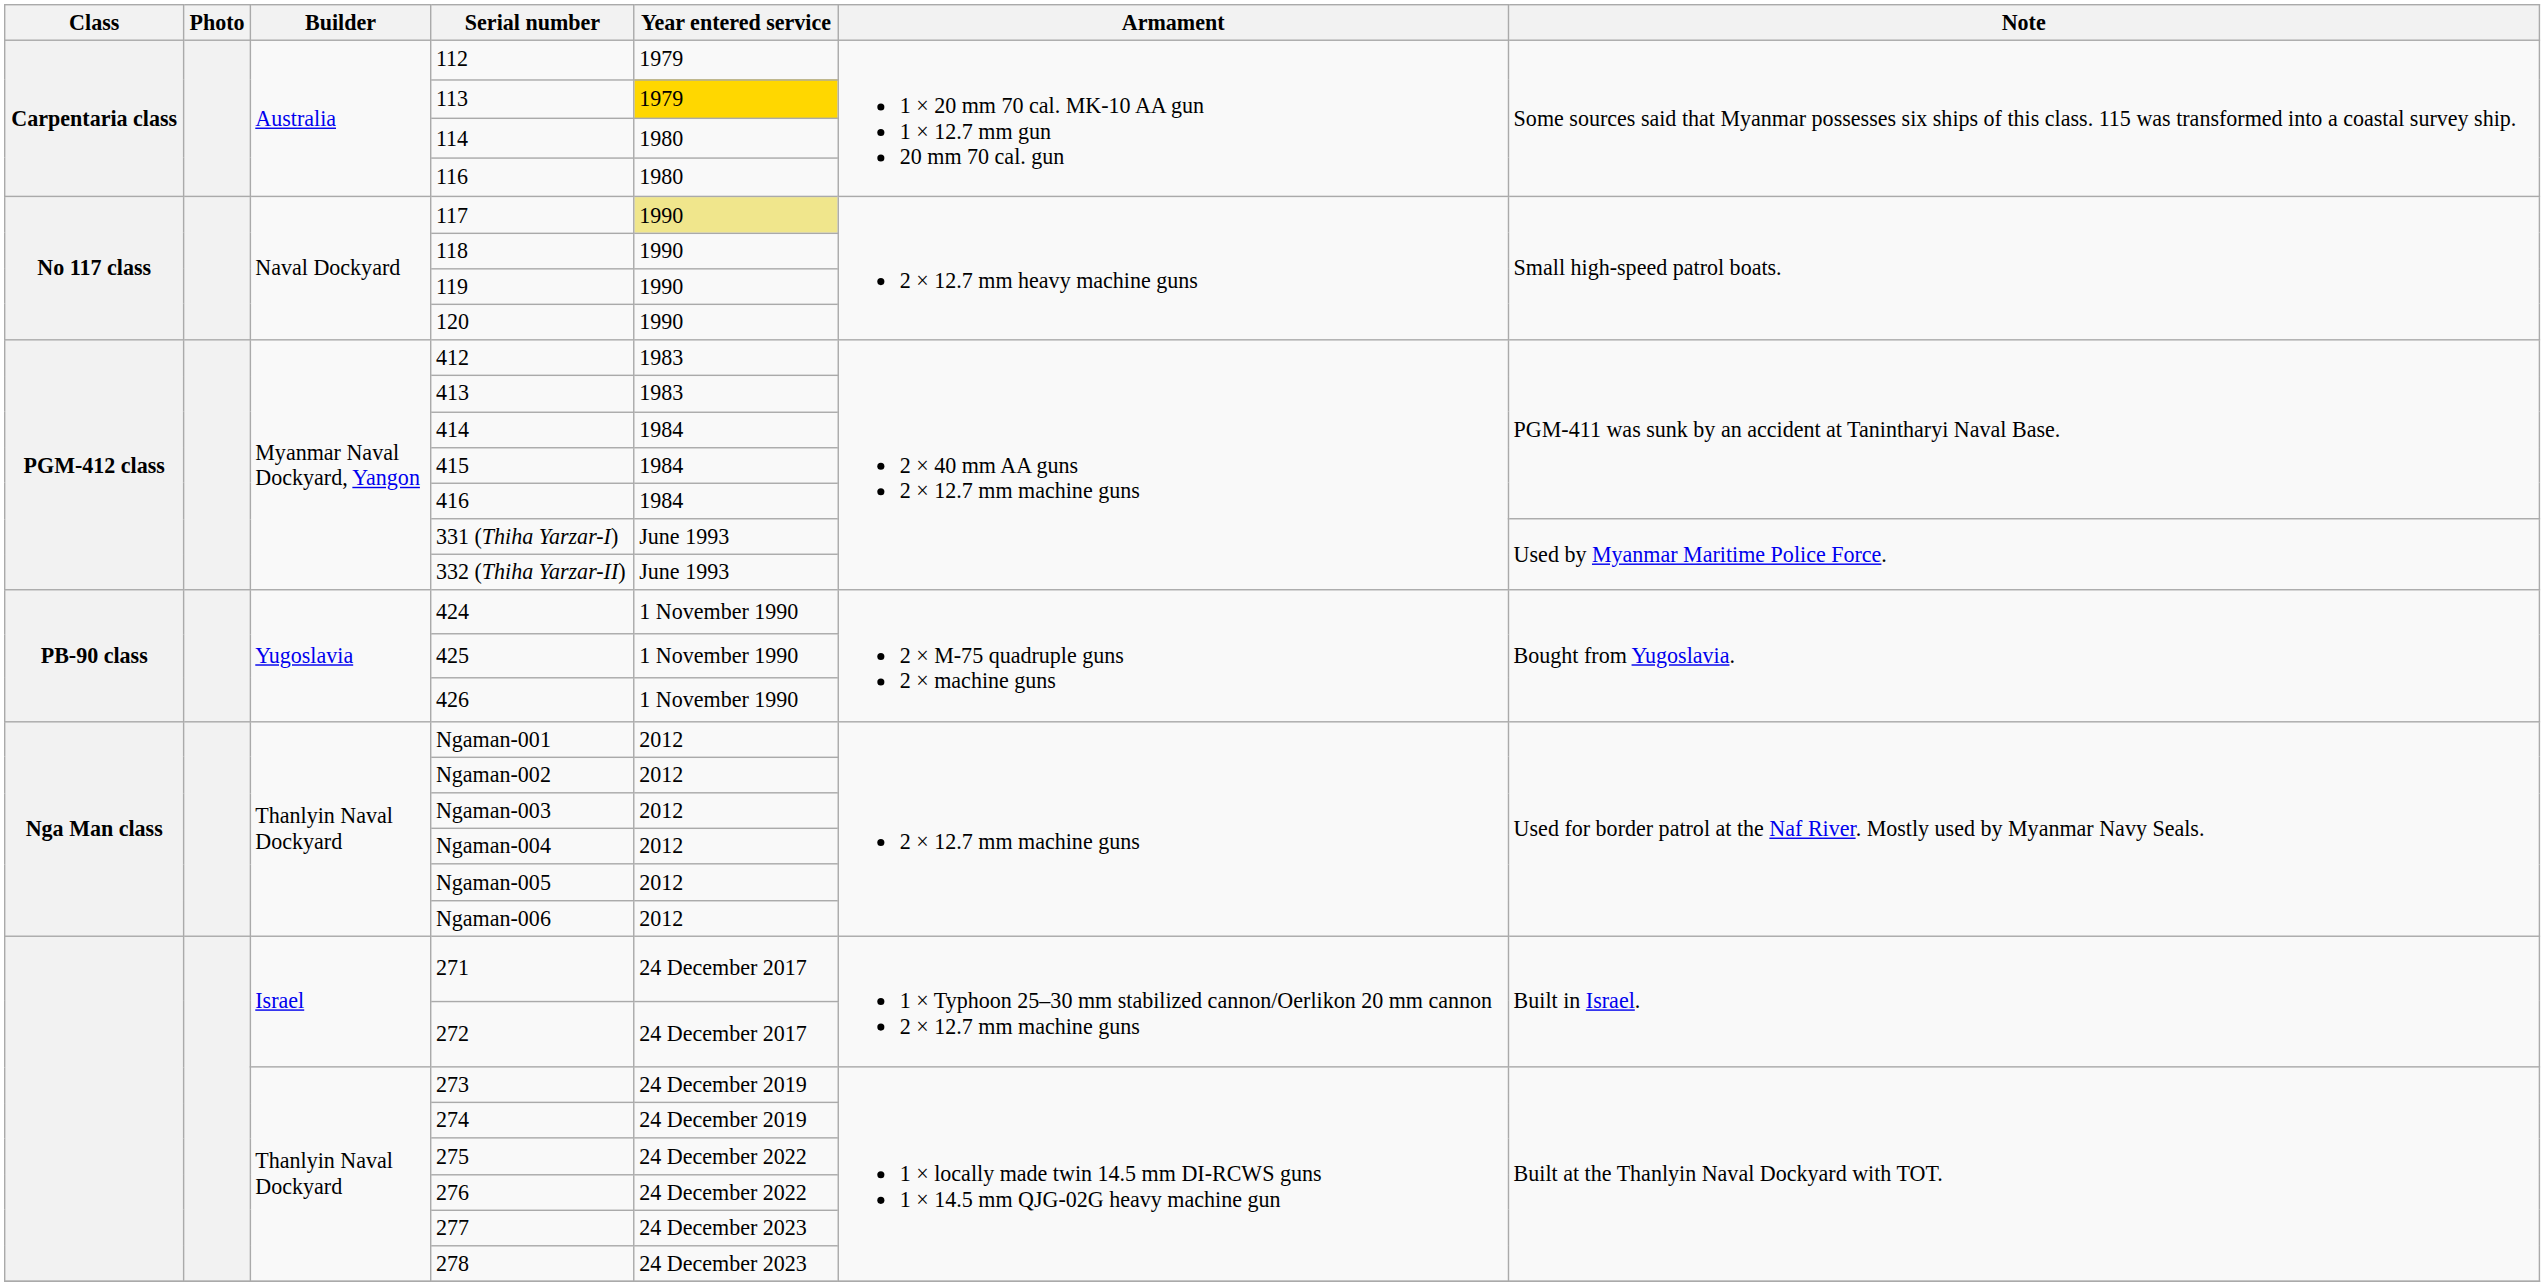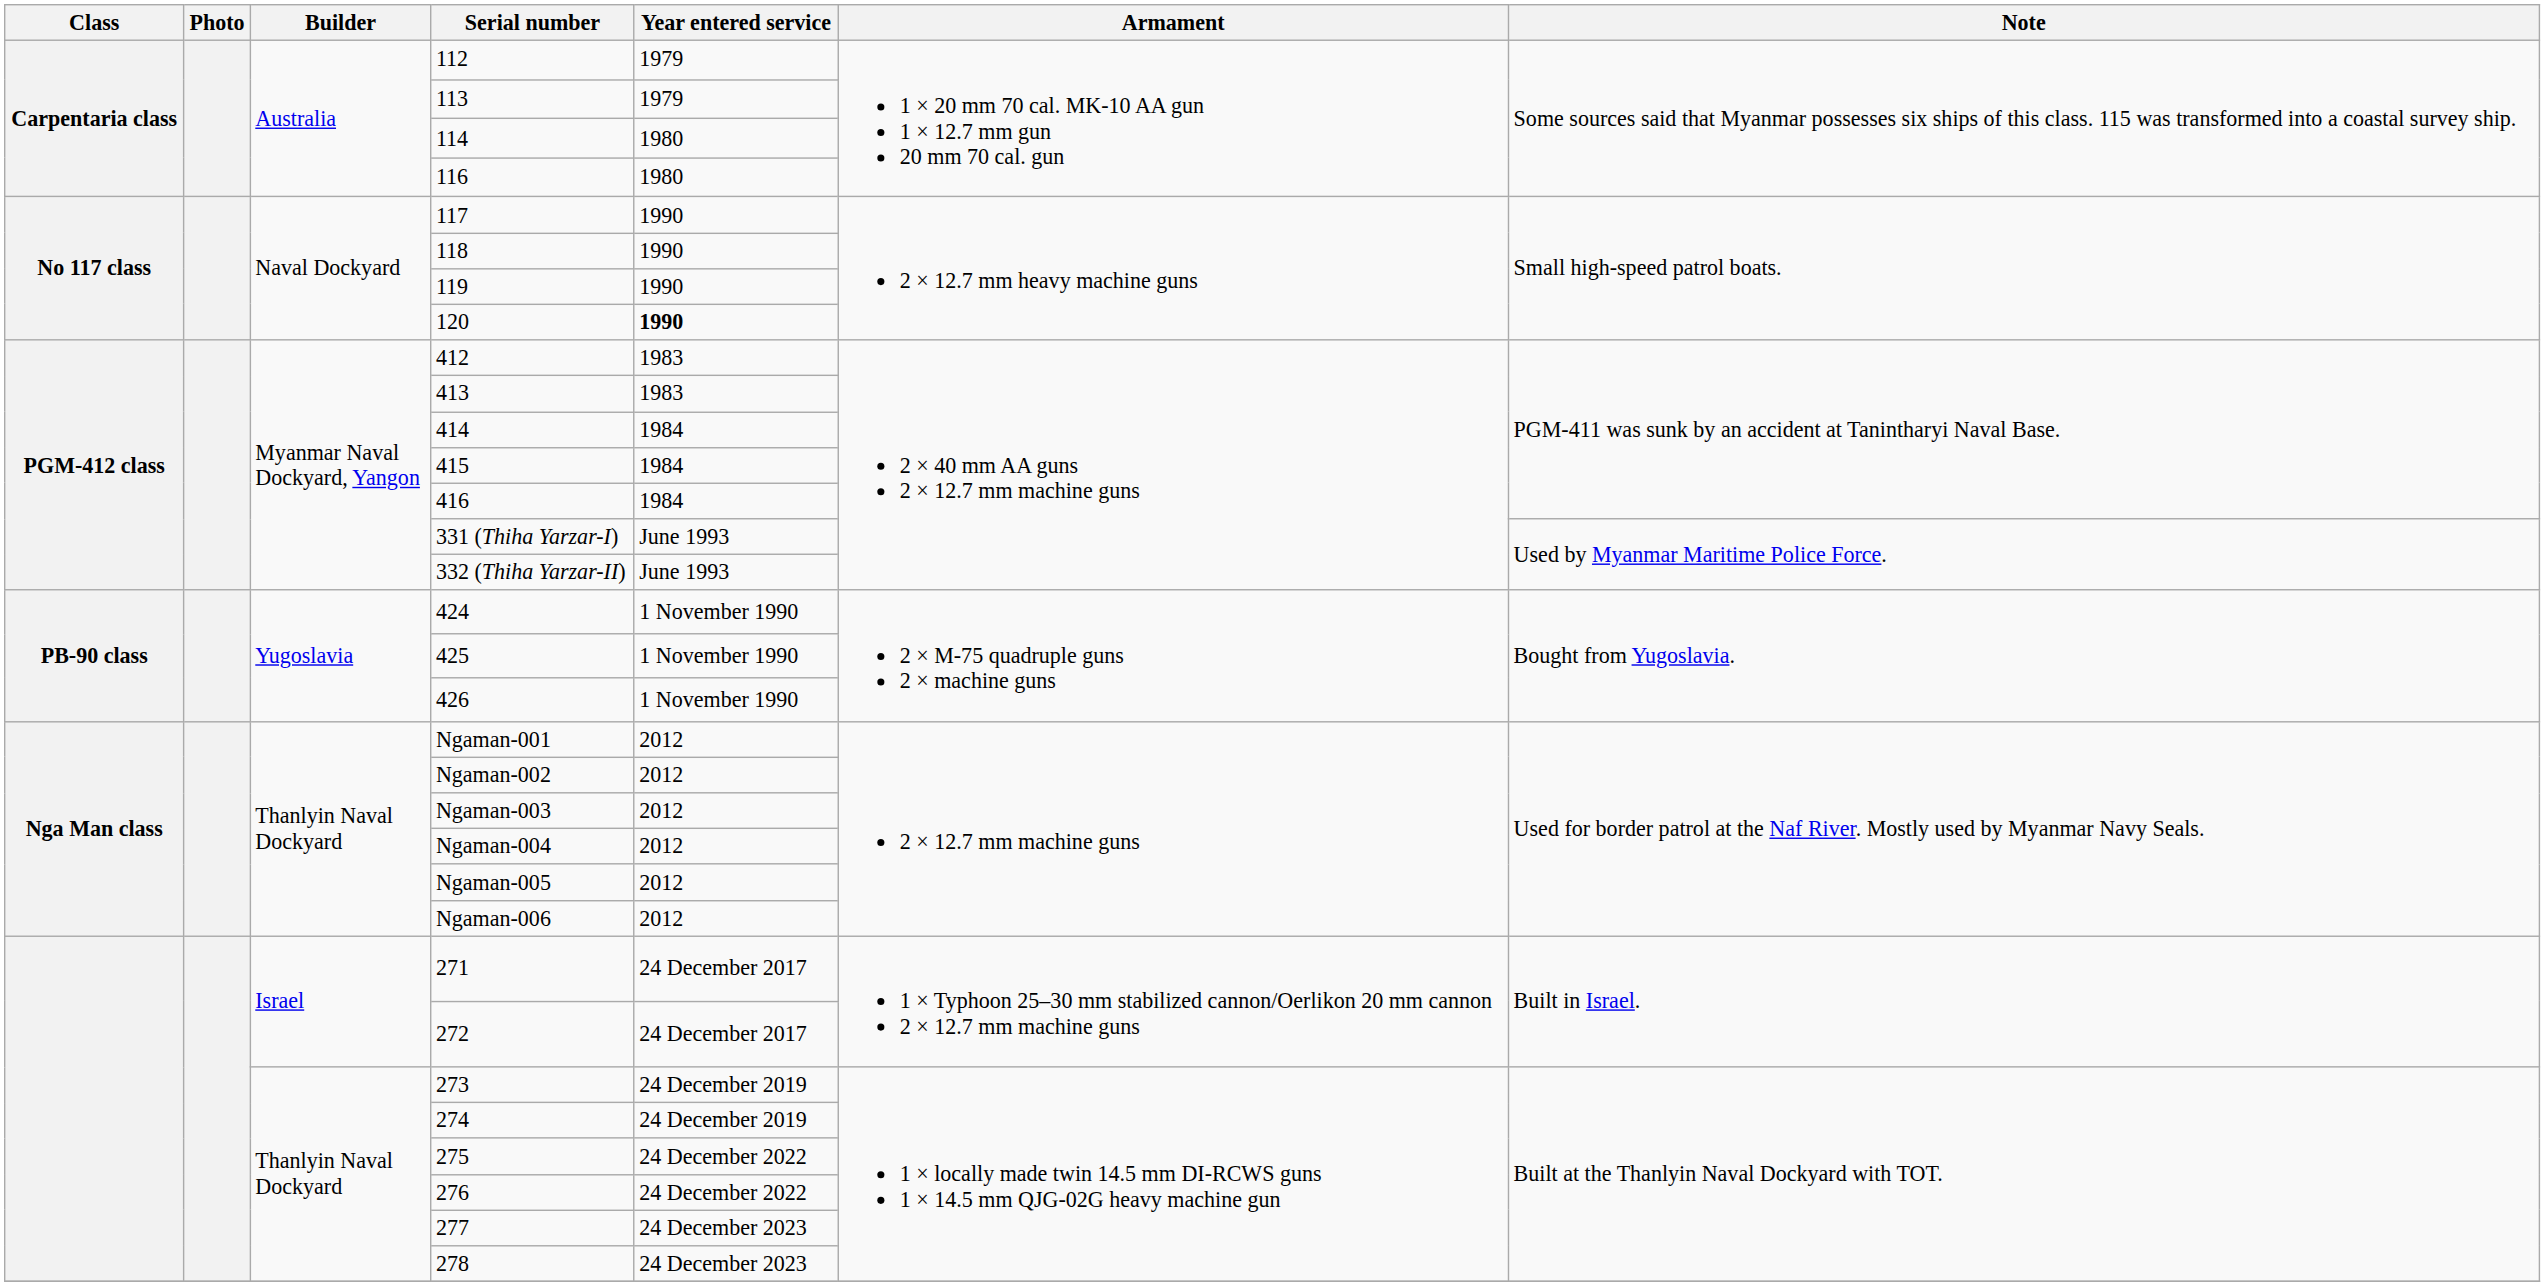(661, 98) gold background -> (661, 98) no background
(661, 214) khaki background -> (661, 214) no background
(661, 321) normal -> (661, 321) bold
